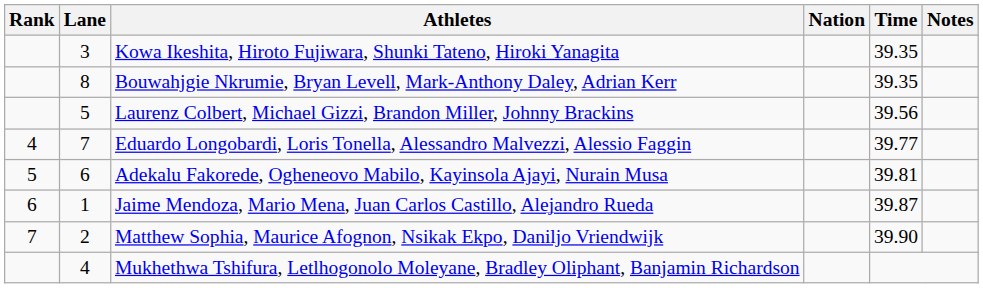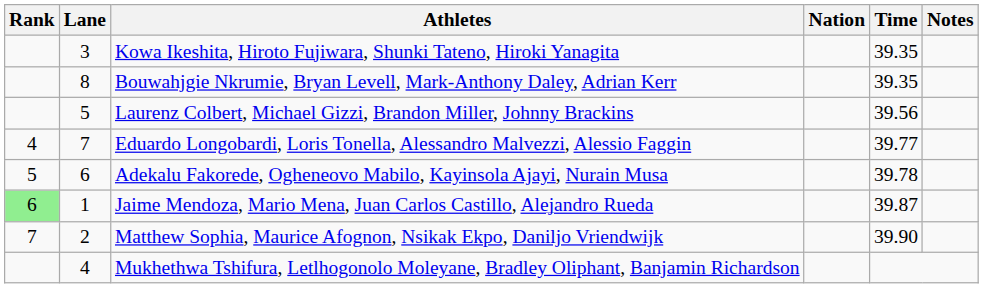(896, 174) 39.81 -> (896, 174) 39.78
(32, 205) no background -> (32, 205) lightgreen background
